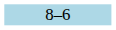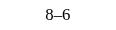(58, 14) lightblue background -> (58, 14) no background
